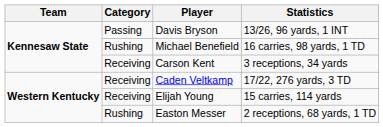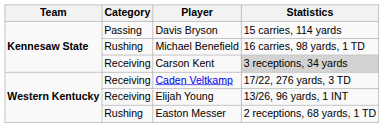(296, 30) 13/26, 96 yards, 1 INT -> (293, 30) 15 carries, 114 yards
(296, 63) no background -> (296, 63) lightgrey background
(293, 97) 15 carries, 114 yards -> (296, 97) 13/26, 96 yards, 1 INT
